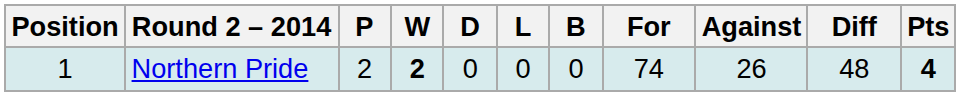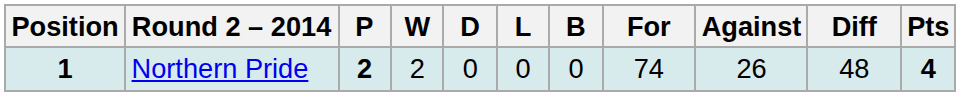(65, 69) normal -> (65, 69) bold
(364, 69) normal -> (364, 69) bold
(417, 69) bold -> (417, 69) normal
